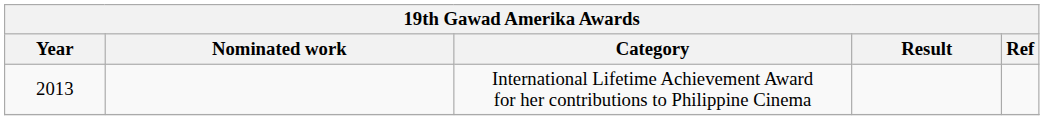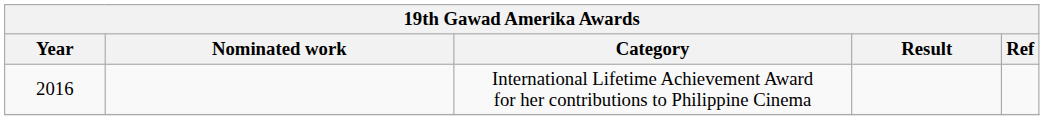(55, 89) 2013 -> (55, 89) 2016
